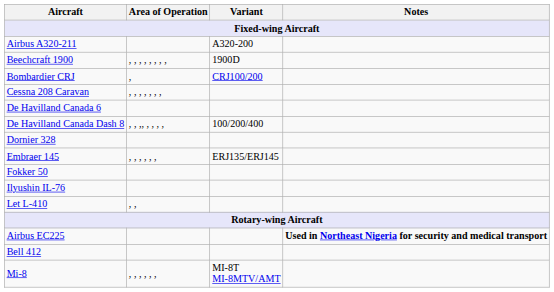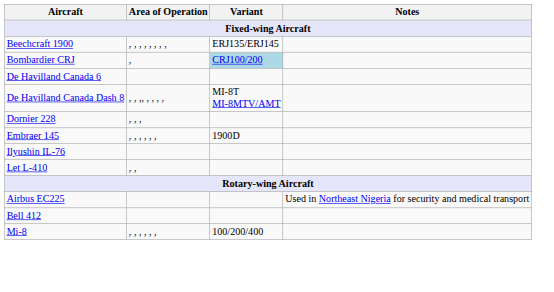- row: (42, 44)
(226, 60) 1900D -> (246, 44) ERJ135/ERJ145
(237, 76) no background -> (237, 60) lightblue background
- row: (48, 92)
(238, 124) 100/200/400 -> (246, 98) MI-8T MI-8MTV/AMT
+ row: (31, 119)
- row: (31, 140)
(246, 156) ERJ135/ERJ145 -> (226, 135) 1900D
- row: (27, 172)
(416, 236) bold -> (407, 199) normal
(246, 273) MI-8T MI-8MTV/AMT -> (238, 231) 100/200/400
